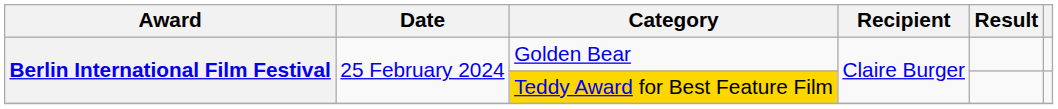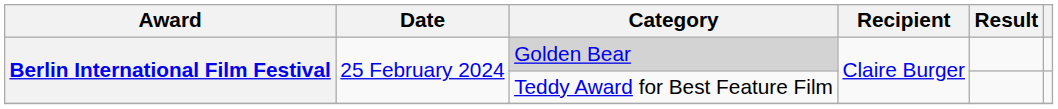(573, 53) no background -> (573, 53) lightgrey background
(674, 86) gold background -> (674, 86) no background
